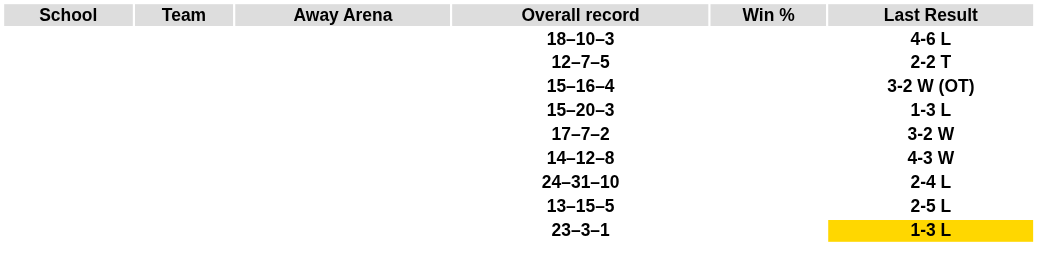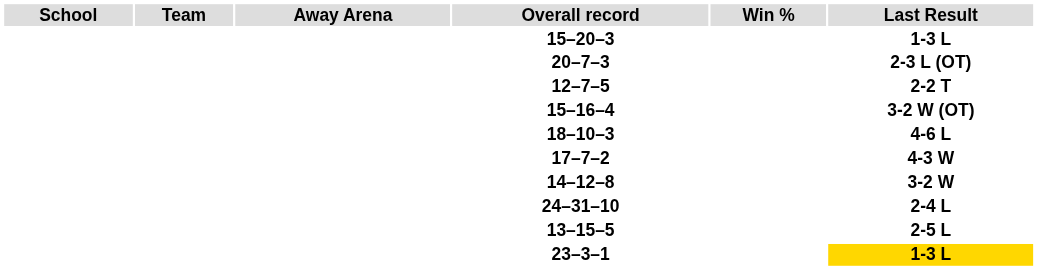rows swapped: (581, 110) <-> (581, 39)
+ row: (581, 62)
(931, 134) 3-2 W -> (931, 158) 4-3 W
(931, 158) 4-3 W -> (931, 182) 3-2 W
